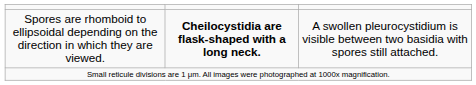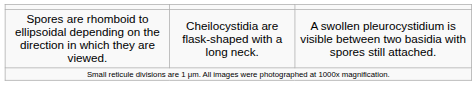(232, 38) bold -> (232, 38) normal
